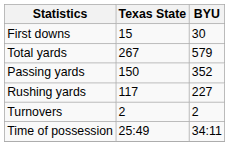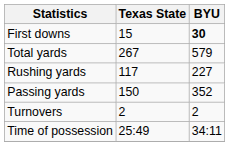(199, 33) normal -> (199, 33) bold
rows swapped: (47, 92) <-> (46, 72)
